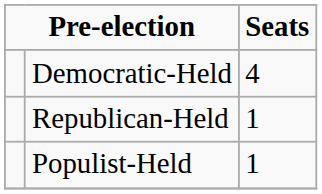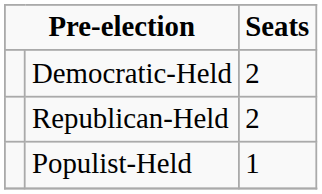(252, 73) 4 -> (252, 73) 2
(252, 118) 1 -> (252, 118) 2
